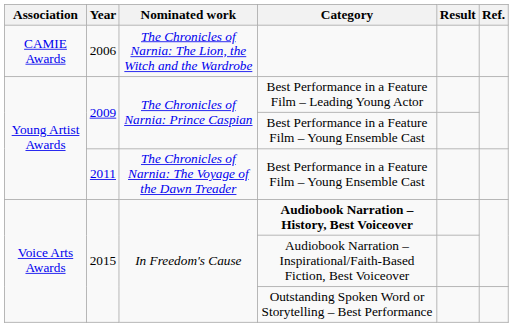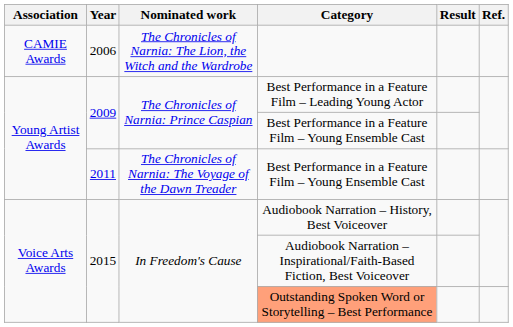(347, 217) bold -> (347, 217) normal
(347, 304) no background -> (347, 304) lightsalmon background
